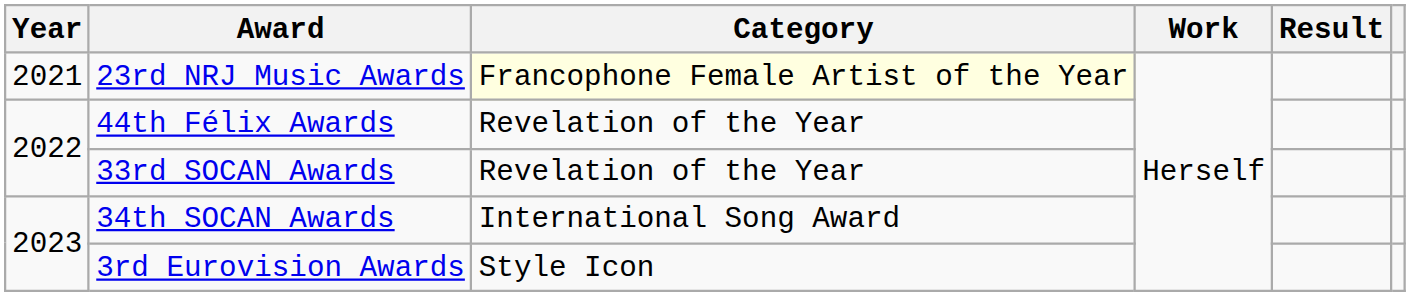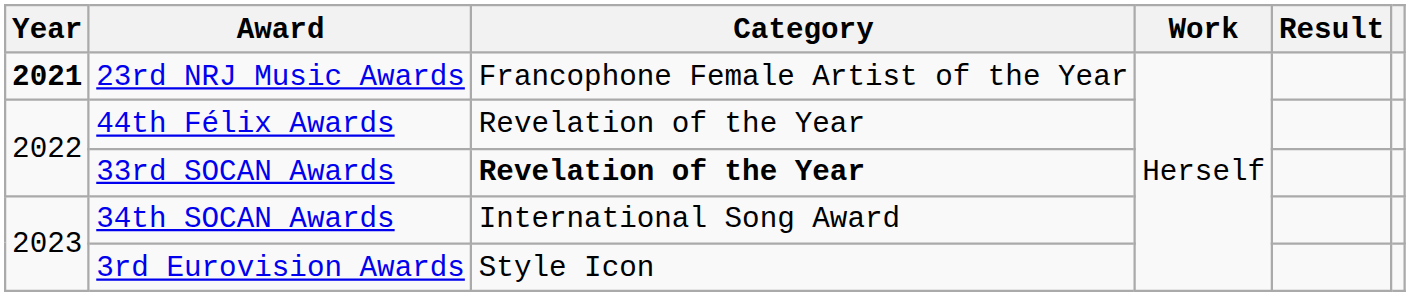(47, 77) normal -> (47, 77) bold
(804, 77) lightyellow background -> (804, 77) no background
(672, 172) normal -> (672, 172) bold
